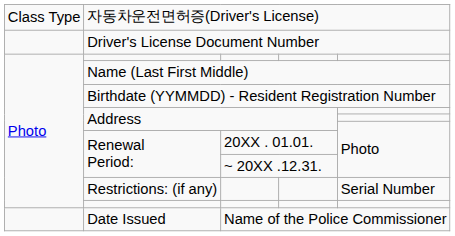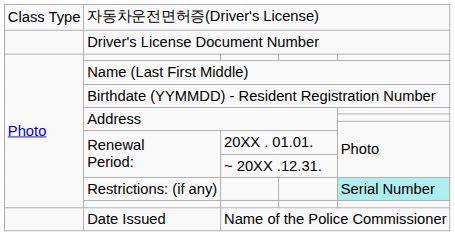(388, 189) no background -> (388, 189) paleturquoise background
